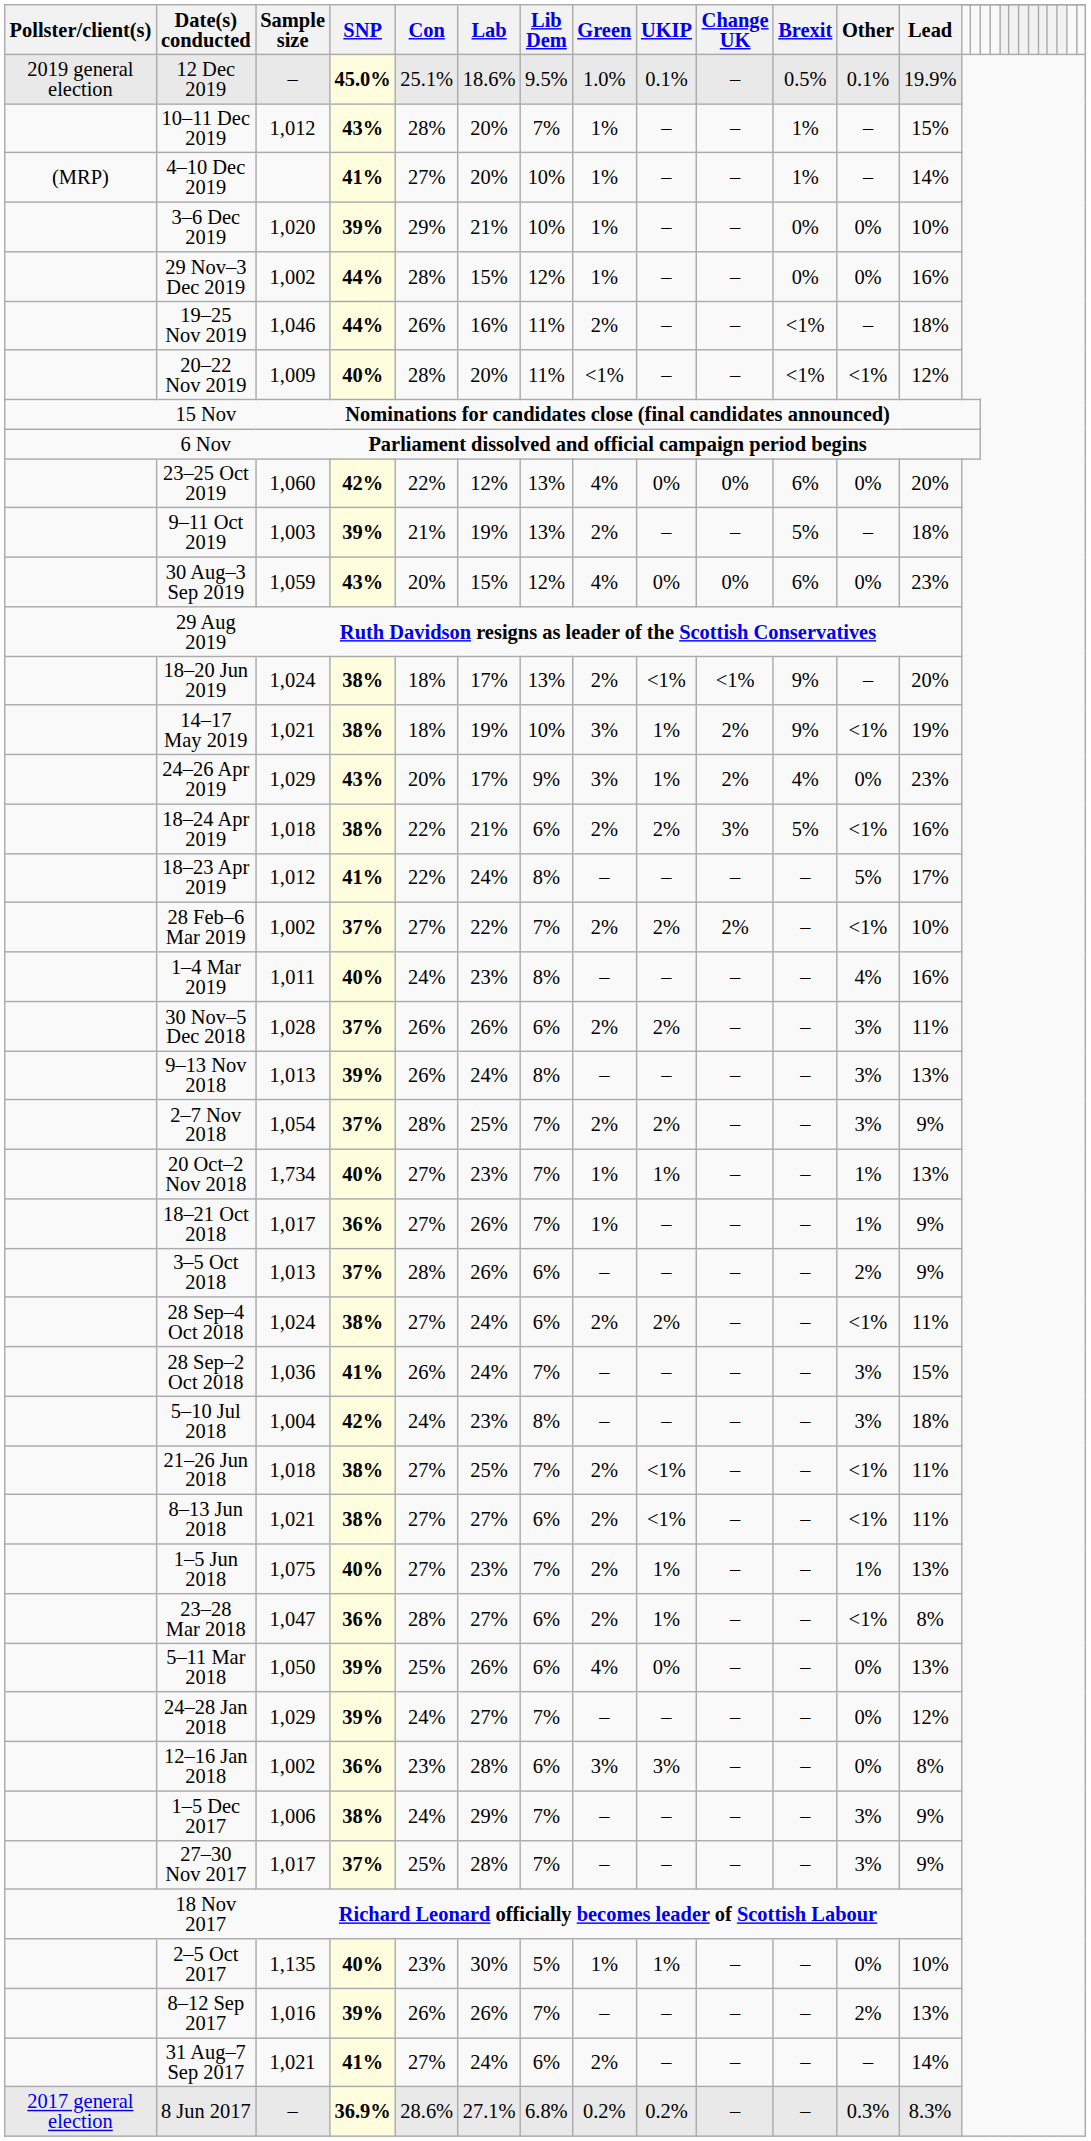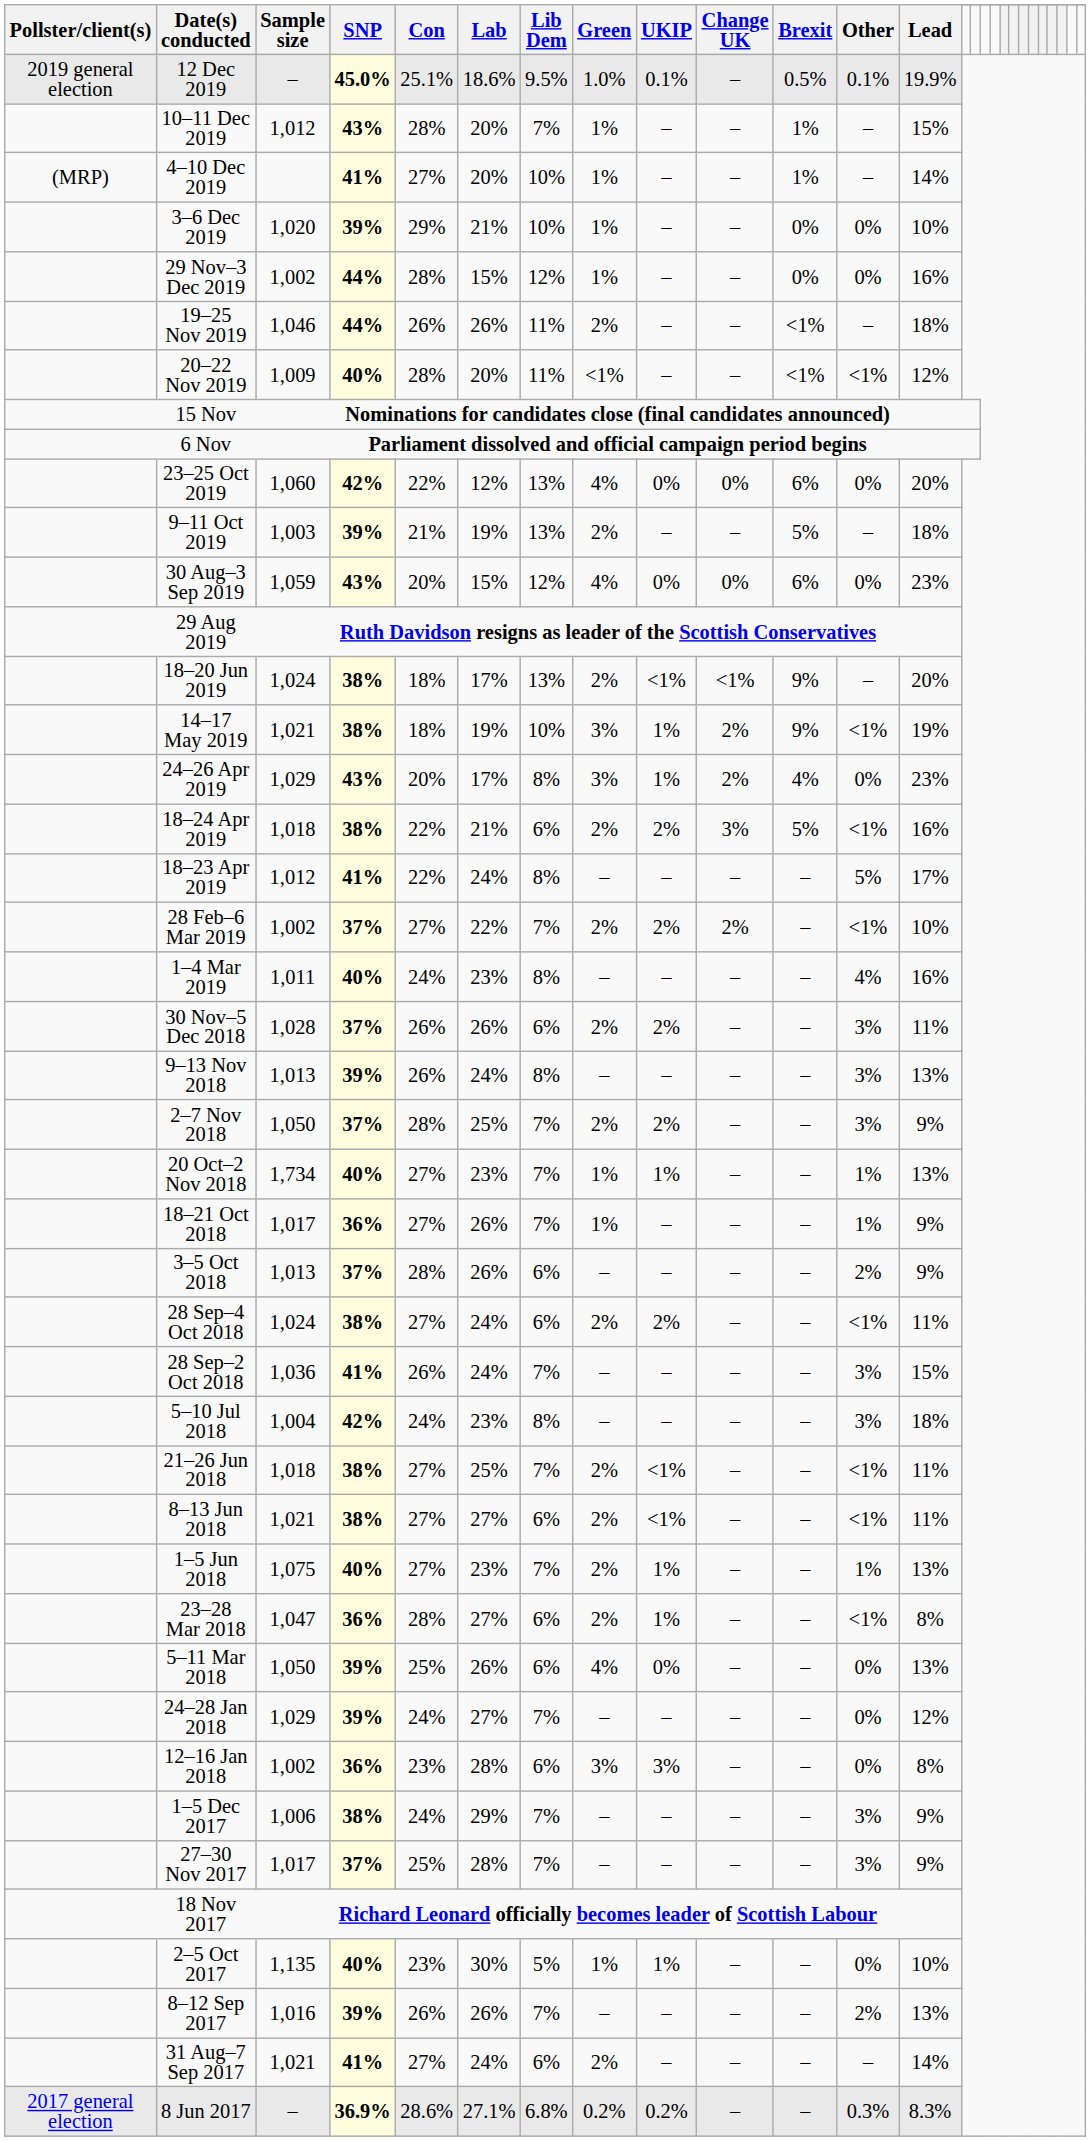(489, 326) 16% -> (489, 326) 26%
(546, 780) 9% -> (546, 780) 8%
(293, 1125) 1,054 -> (293, 1125) 1,050
